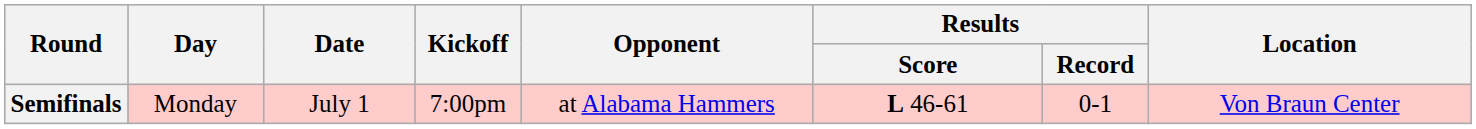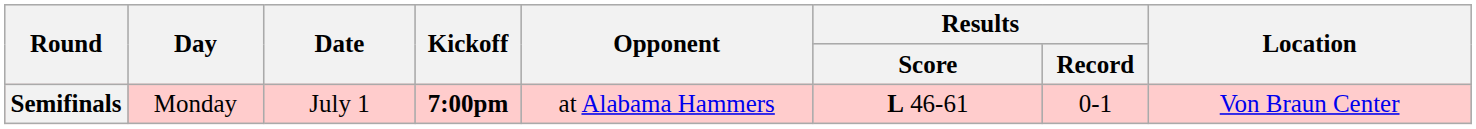(468, 103) normal -> (468, 103) bold
